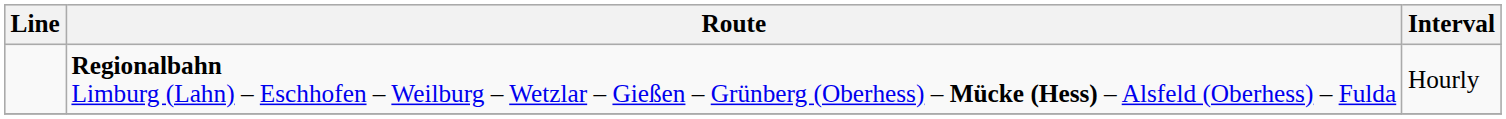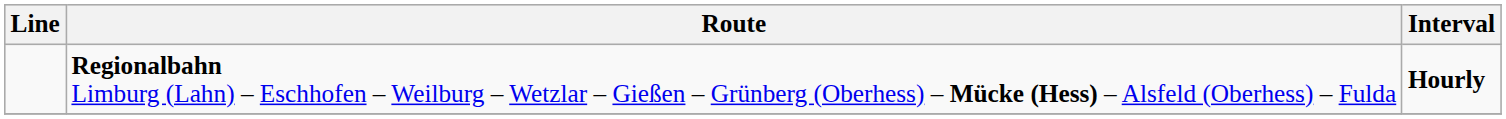(1444, 78) normal -> (1447, 78) bold
